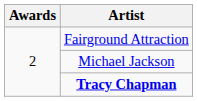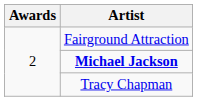(126, 61) normal -> (126, 61) bold
(126, 84) bold -> (126, 84) normal
